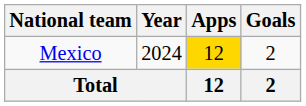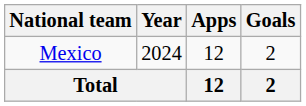(214, 52) gold background -> (214, 52) no background
